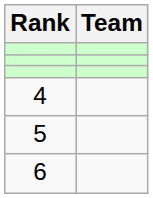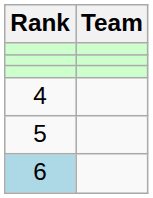(40, 173) no background -> (40, 173) lightblue background
